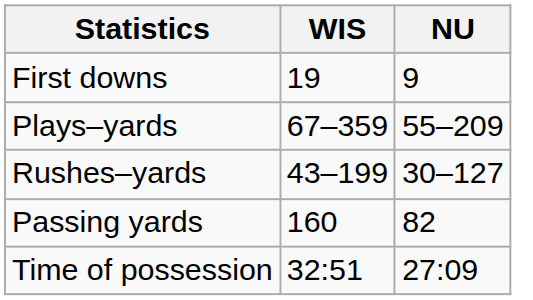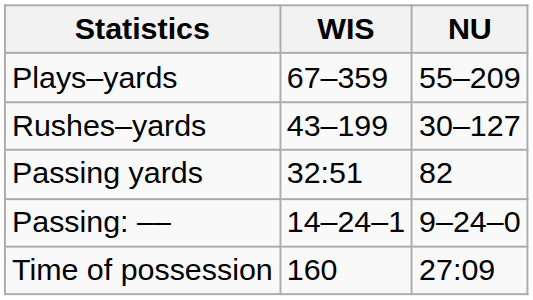- row: (90, 77)
(312, 221) 160 -> (325, 173) 32:51
+ row: (91, 221)
(325, 270) 32:51 -> (312, 270) 160
